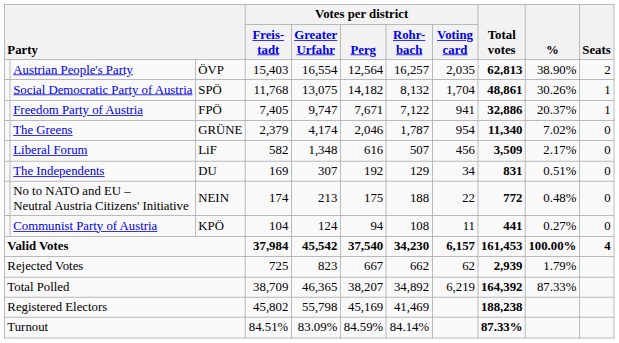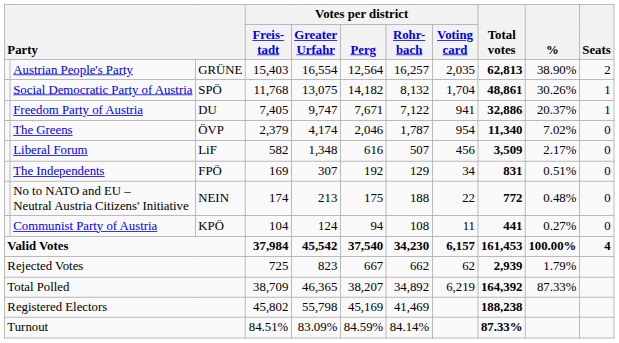(211, 69) ÖVP -> (220, 69) GRÜNE
(210, 110) FPÖ -> (208, 110) DU
(220, 130) GRÜNE -> (211, 130) ÖVP
(208, 171) DU -> (210, 171) FPÖ
